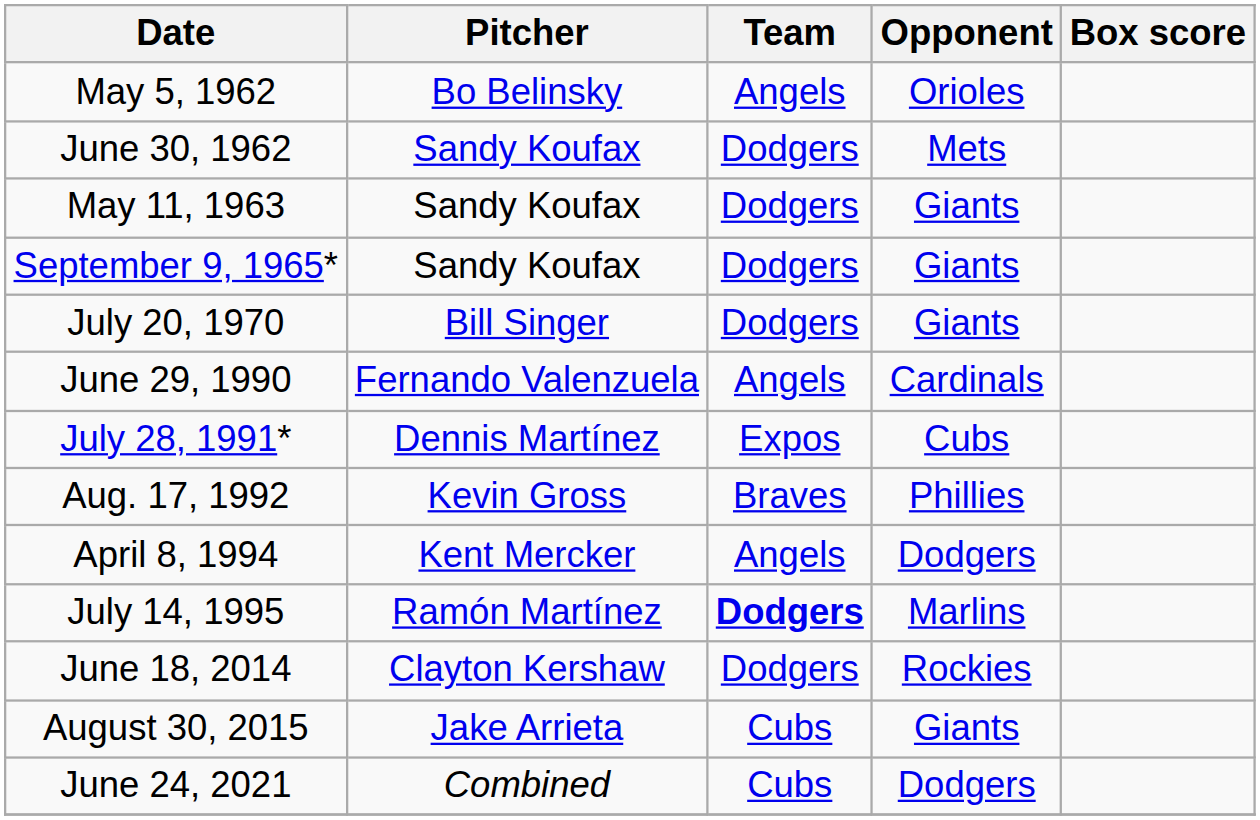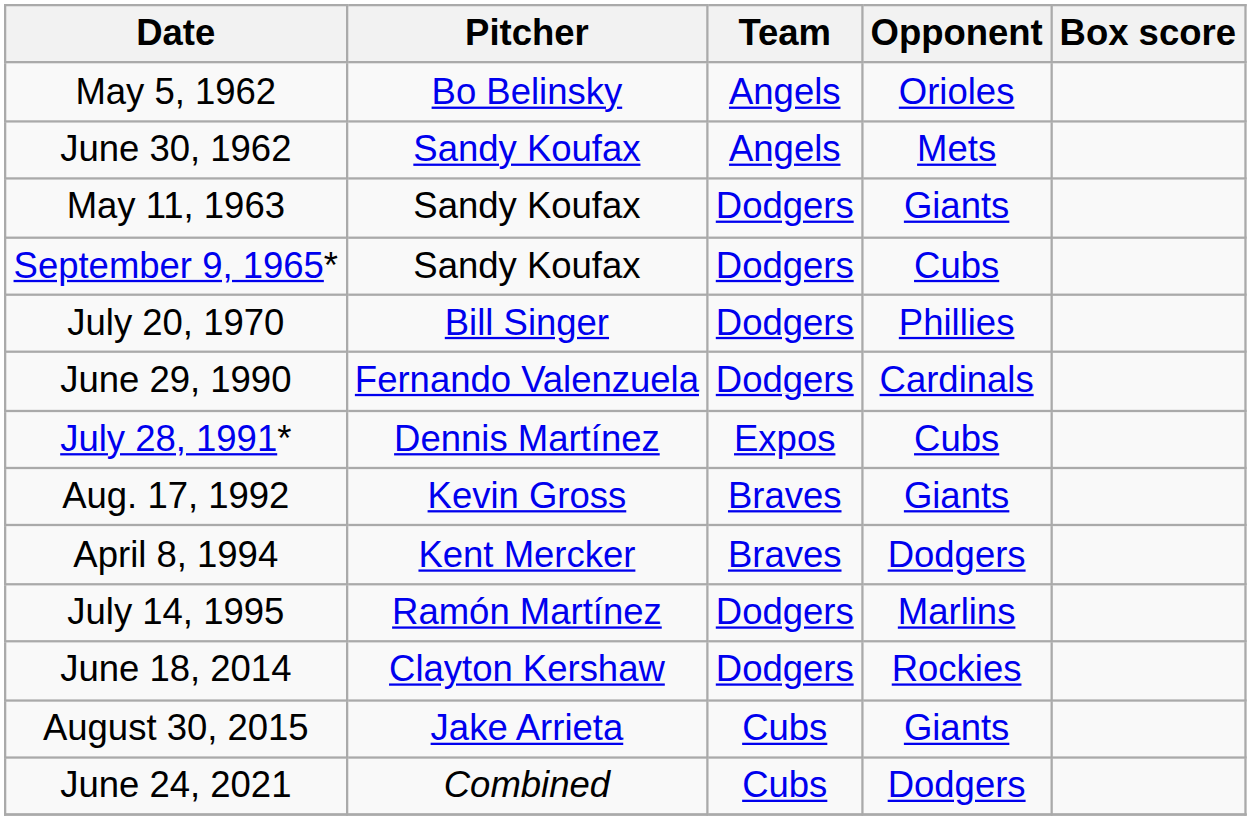(790, 149) Dodgers -> (785, 149) Angels
(967, 264) Giants -> (957, 264) Cubs
(967, 322) Giants -> (957, 322) Phillies
(790, 380) Angels -> (785, 380) Dodgers
(967, 496) Phillies -> (957, 496) Giants
(790, 554) Angels -> (785, 554) Braves
(790, 611) bold -> (785, 611) normal
